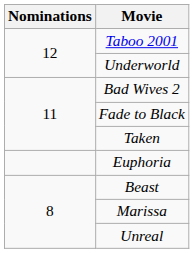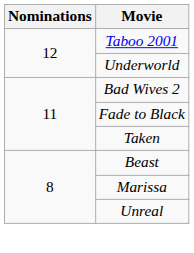- row: (142, 162)
